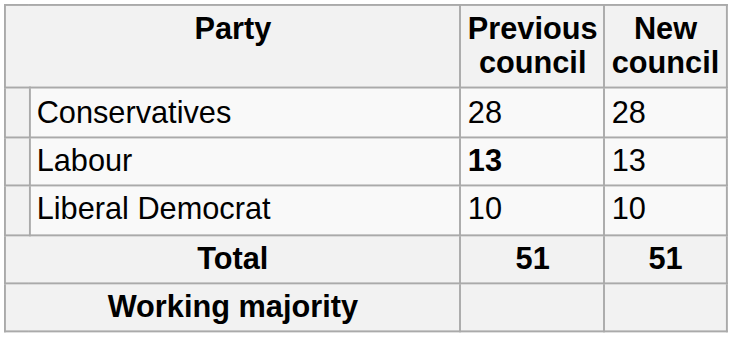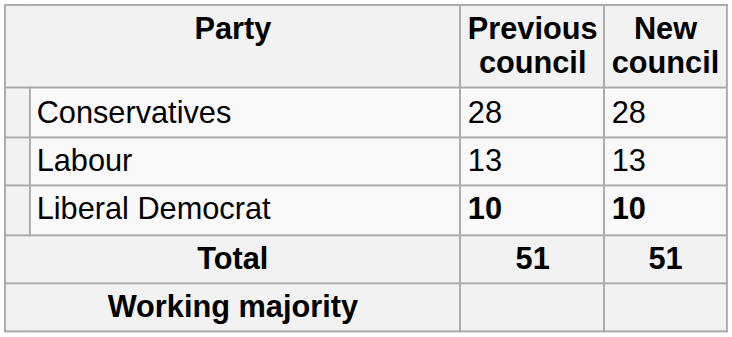(485, 160) bold -> (485, 160) normal
(485, 209) normal -> (485, 209) bold
(629, 209) normal -> (629, 209) bold
